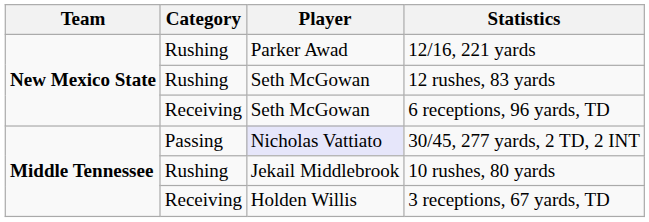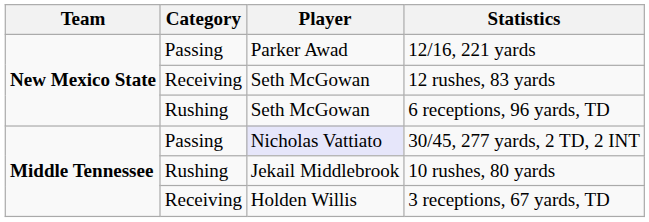(197, 49) Rushing -> (194, 49) Passing
(197, 80) Rushing -> (203, 80) Receiving
(203, 110) Receiving -> (197, 110) Rushing
